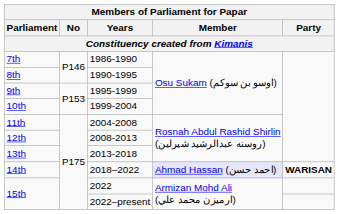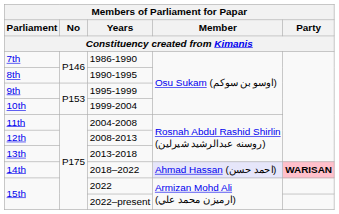(309, 170) no background -> (309, 170) pink background
